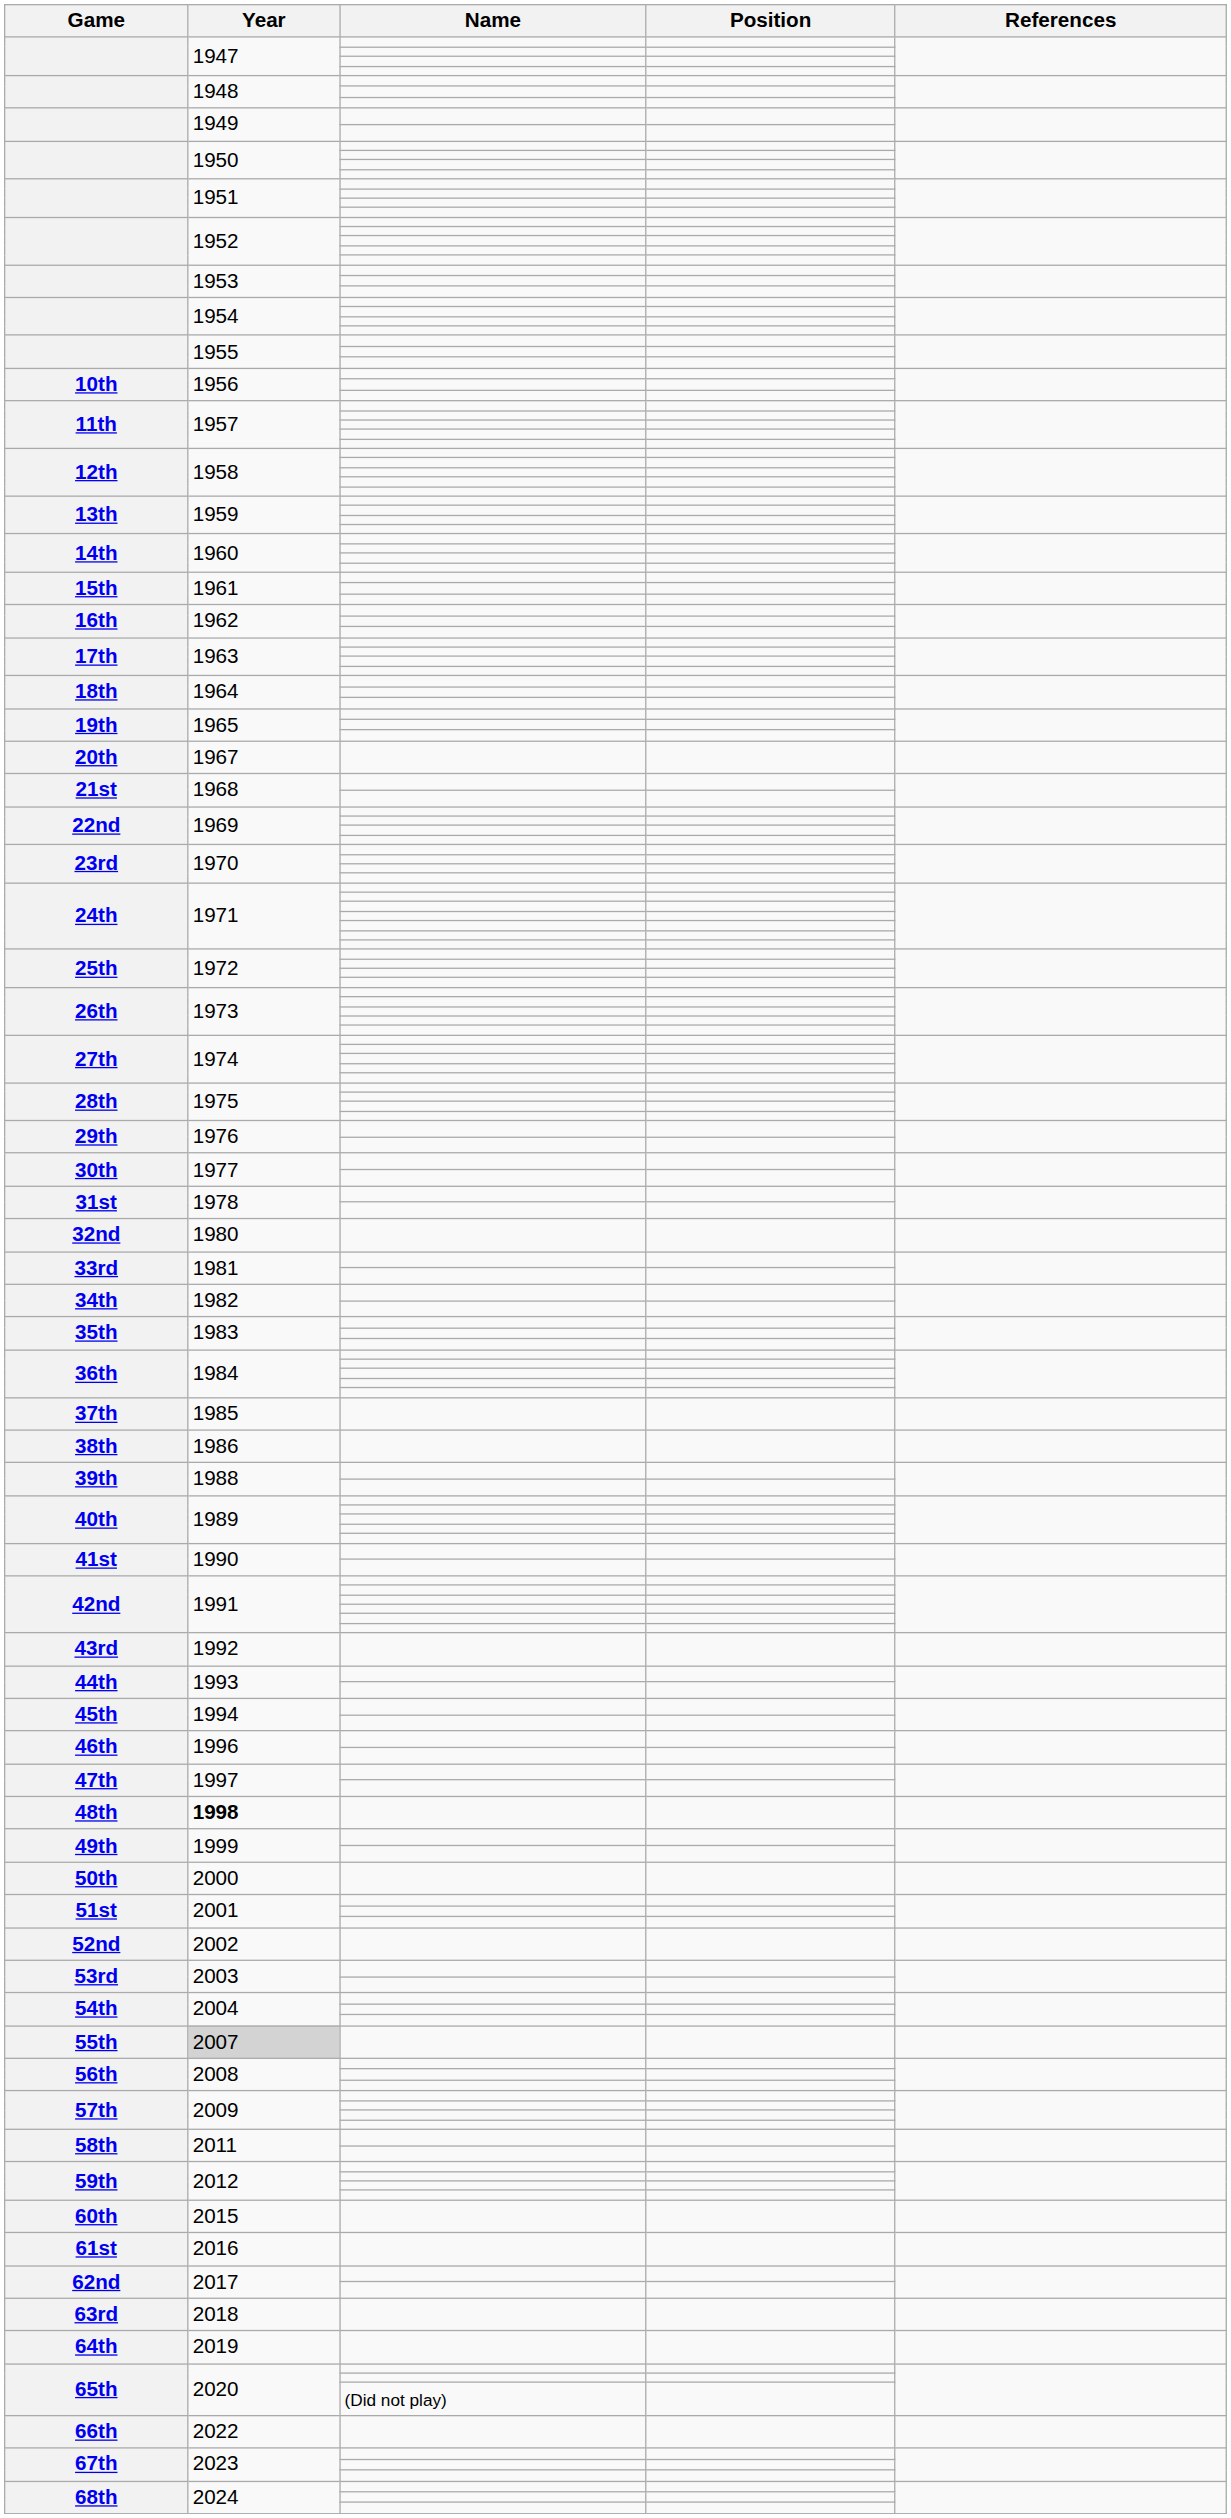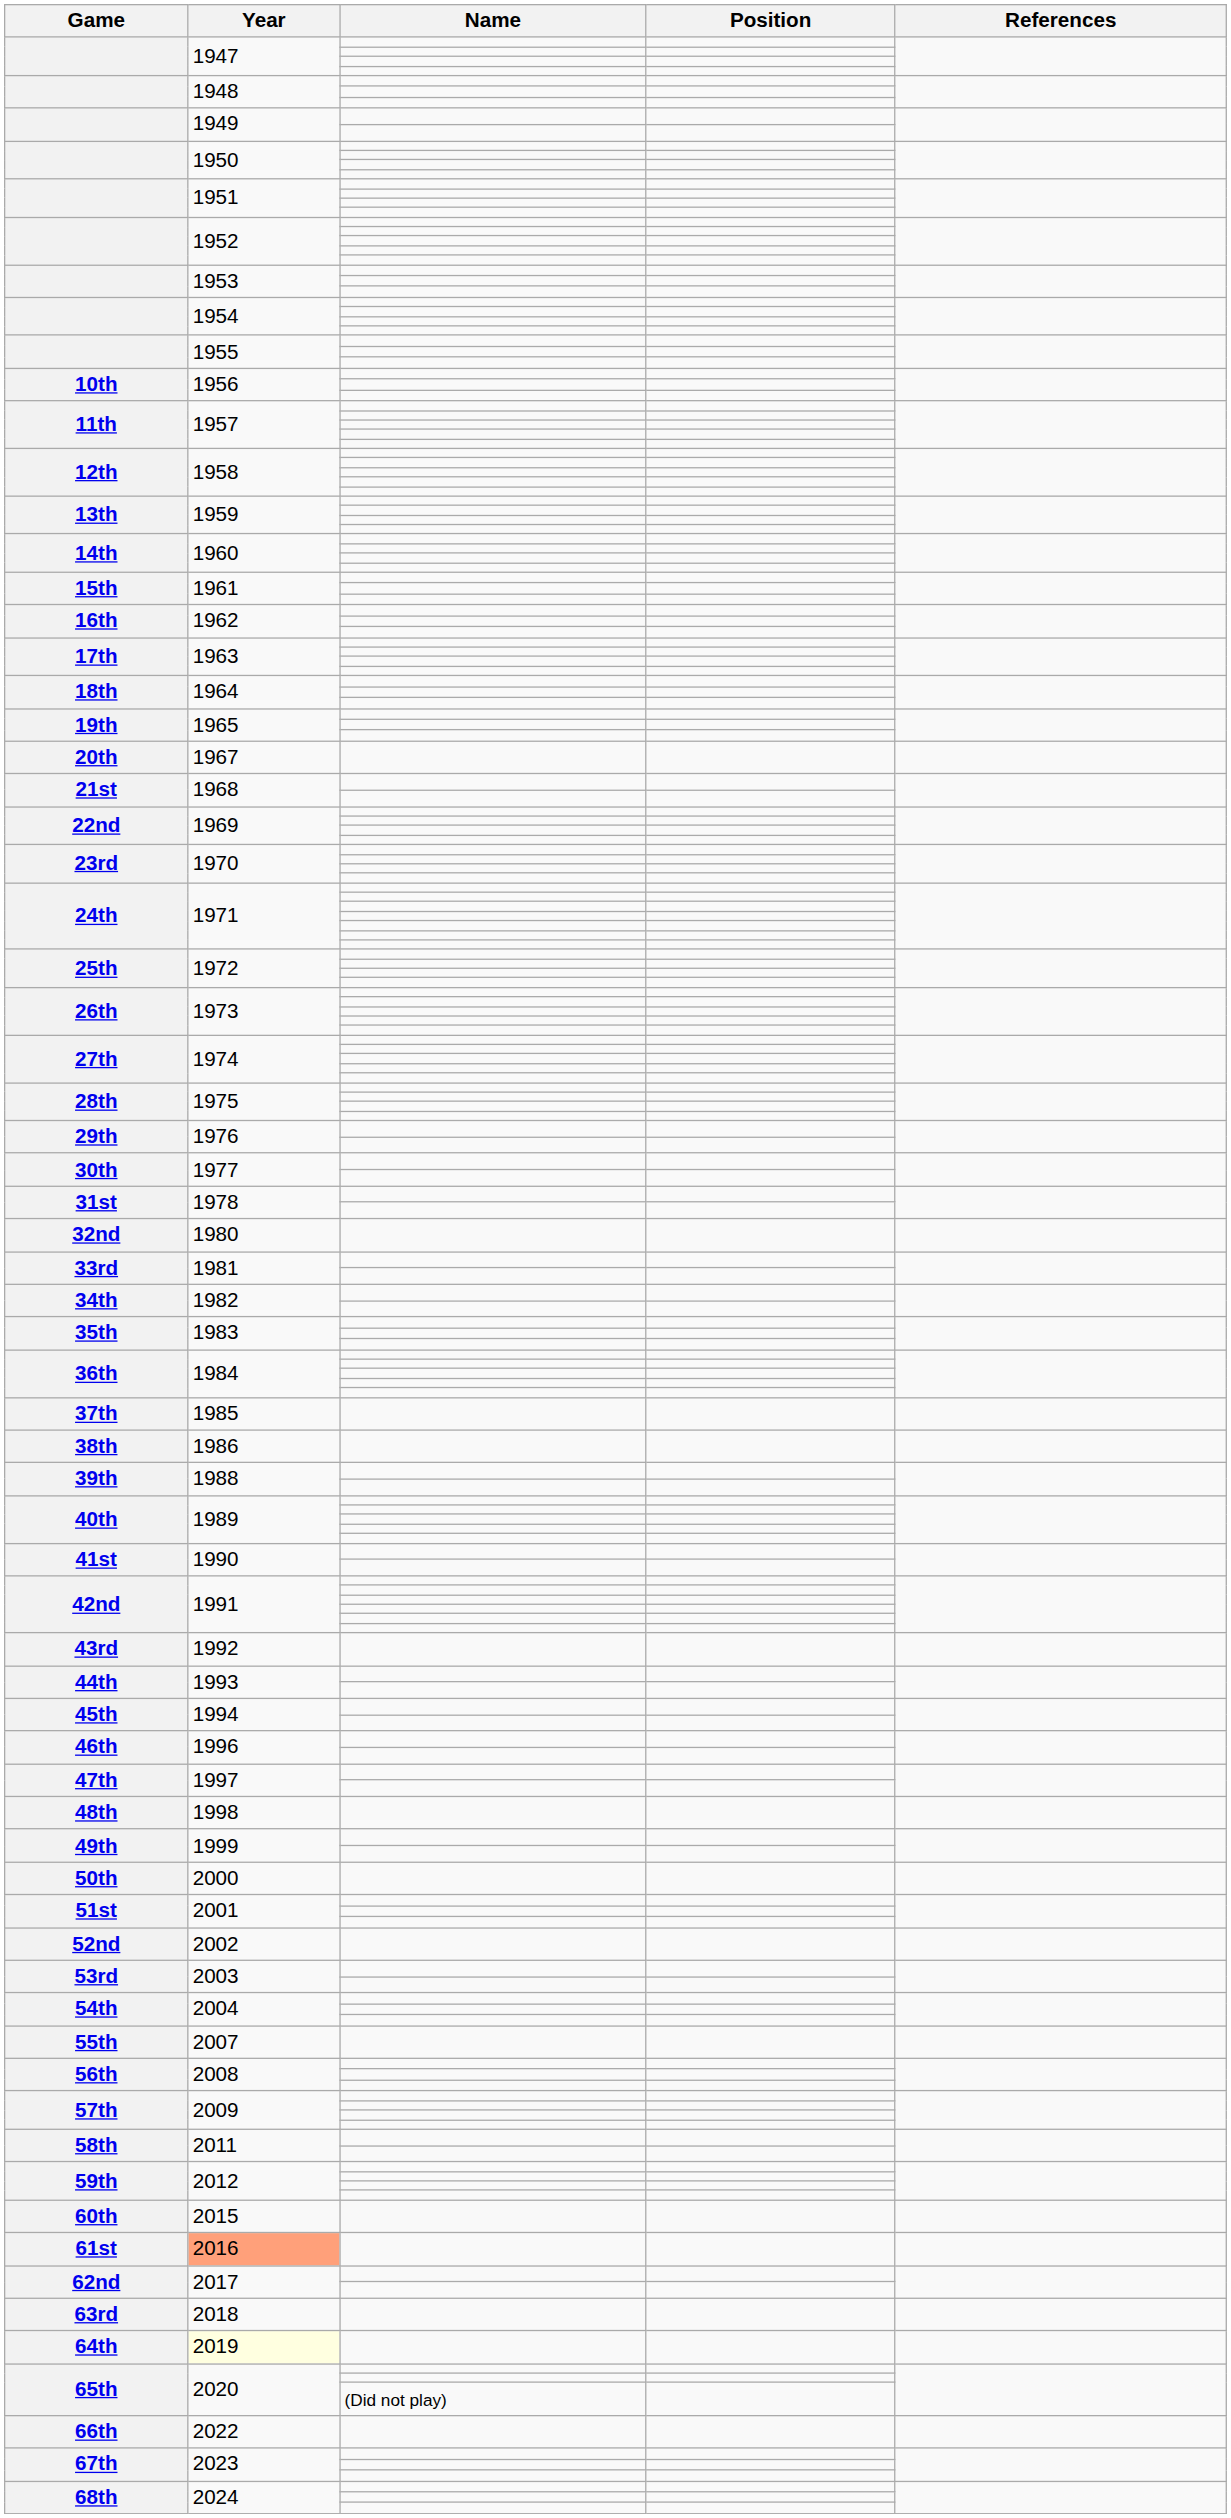(216, 1812) bold -> (216, 1812) normal
(216, 2041) lightgrey background -> (216, 2041) no background
(216, 2248) no background -> (216, 2248) lightsalmon background
(216, 2347) no background -> (216, 2347) lightyellow background
